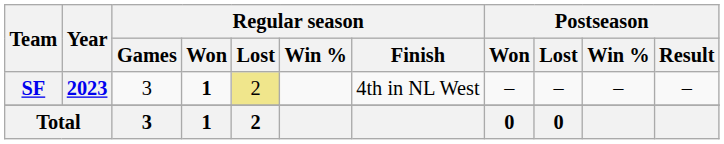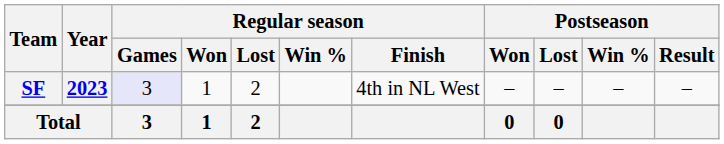(147, 88) no background -> (147, 88) lavender background
(207, 88) bold -> (207, 88) normal
(256, 88) khaki background -> (256, 88) no background
